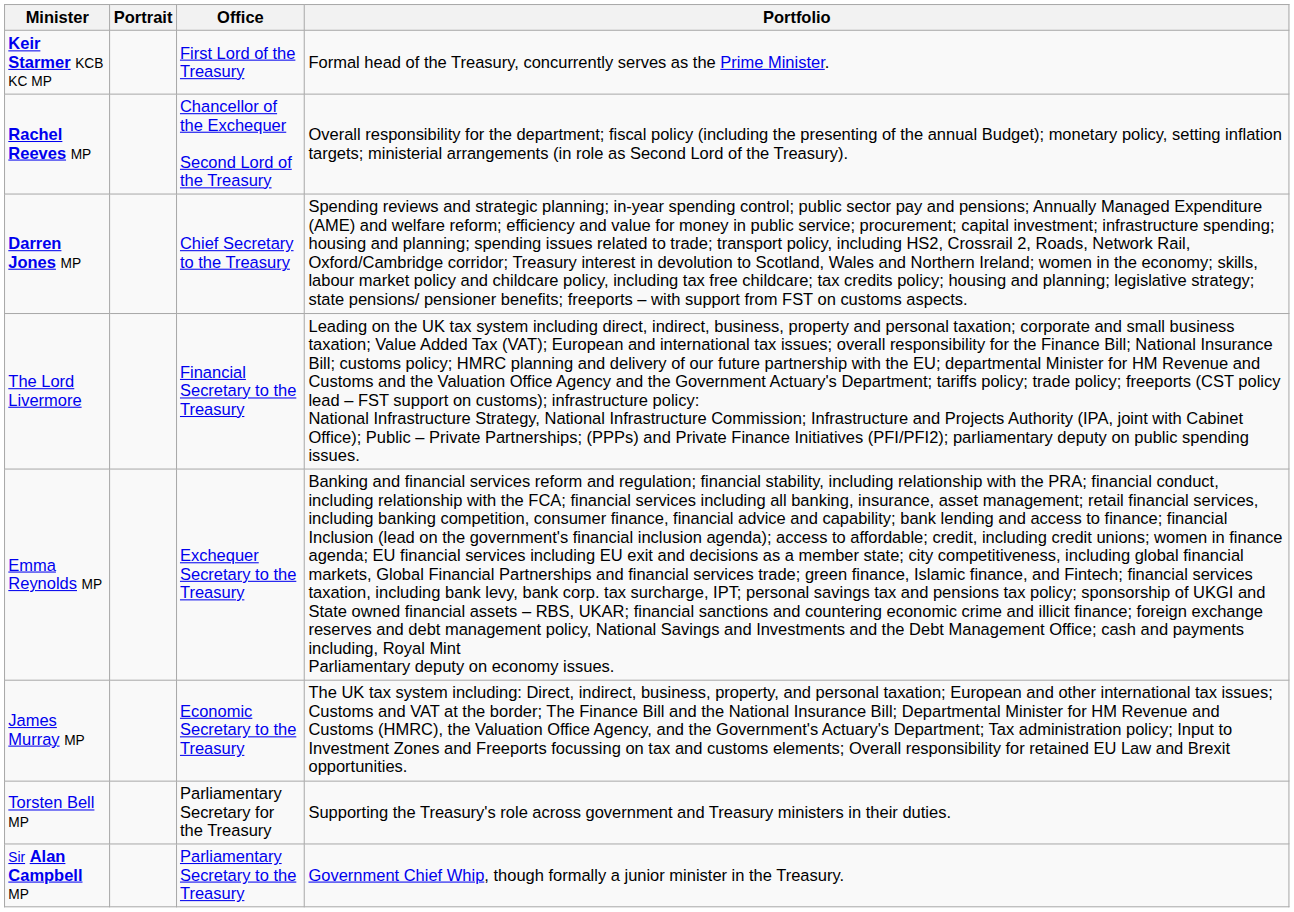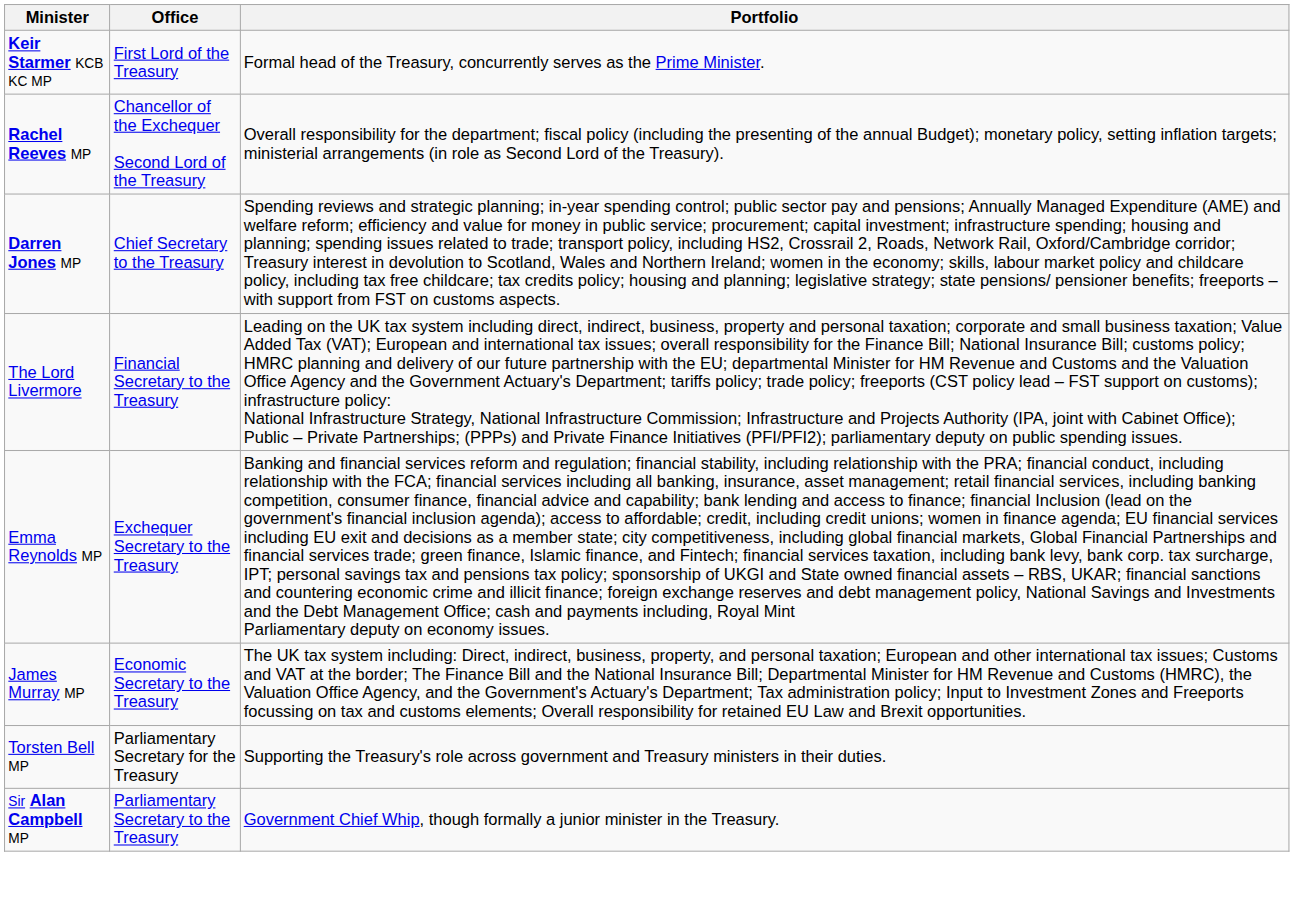- column: (143, 17)
